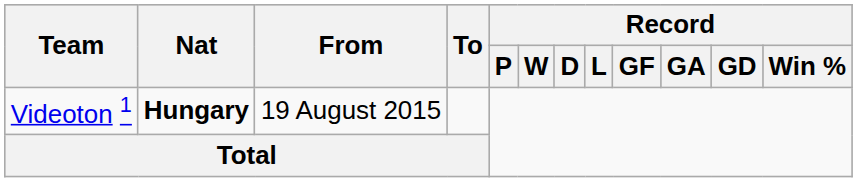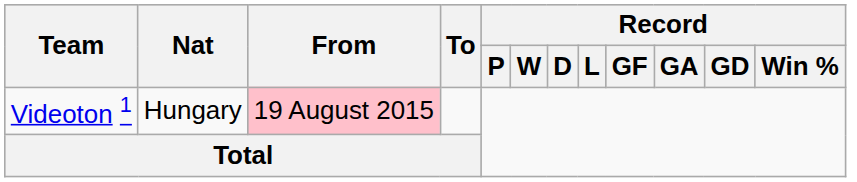(196, 110) bold -> (193, 110) normal
(351, 110) no background -> (344, 110) pink background
